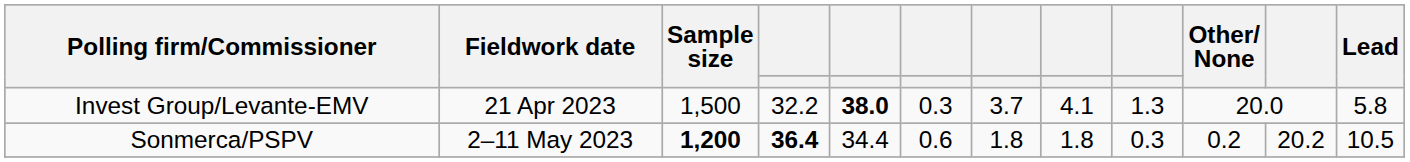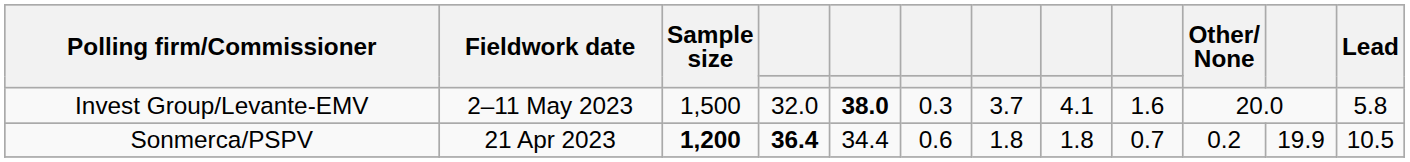(550, 105) 21 Apr 2023 -> (550, 105) 2–11 May 2023
(795, 105) 32.2 -> (795, 105) 32.0
(1147, 105) 1.3 -> (1147, 105) 1.6
(550, 140) 2–11 May 2023 -> (550, 140) 21 Apr 2023
(1147, 140) 0.3 -> (1147, 140) 0.7
(1301, 140) 20.2 -> (1301, 140) 19.9
